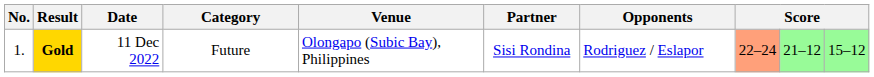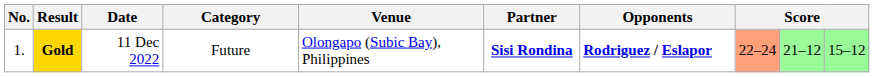(532, 50) normal -> (532, 50) bold
(643, 50) normal -> (648, 50) bold
